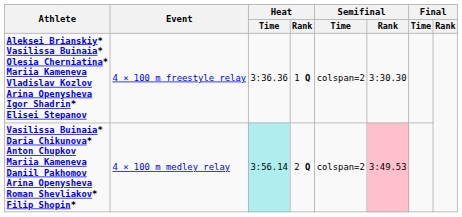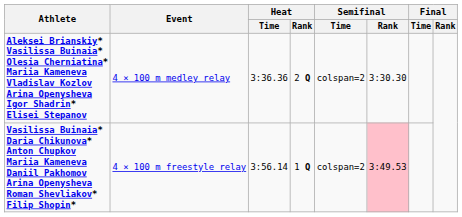(179, 78) 4 × 100 m freestyle relay -> (171, 78) 4 × 100 m medley relay
(302, 78) 1 Q -> (302, 78) 2 Q
(171, 167) 4 × 100 m medley relay -> (179, 167) 4 × 100 m freestyle relay
(269, 167) paleturquoise background -> (269, 167) no background
(302, 167) 2 Q -> (302, 167) 1 Q
